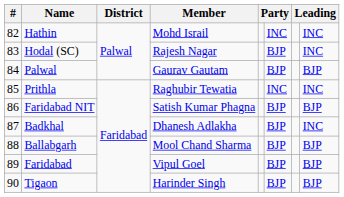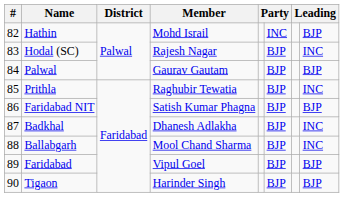(313, 32) INC -> (312, 32) BJP
(277, 88) INC -> (276, 88) BJP
(312, 145) BJP -> (313, 145) INC
